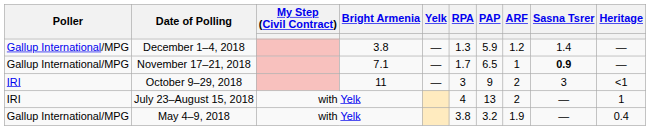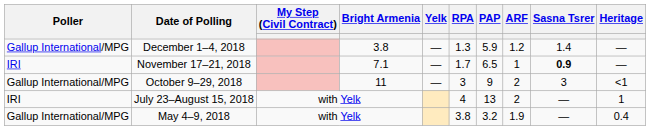(68, 64) Gallup International/MPG -> (14, 64) IRI
(14, 82) IRI -> (68, 82) Gallup International/MPG
